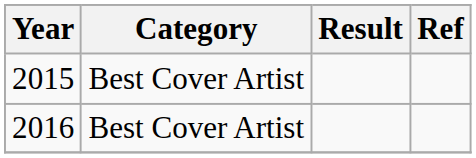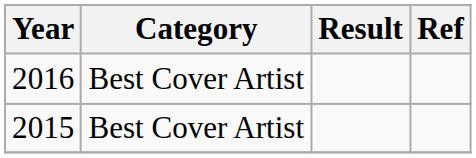rows swapped: (43, 78) <-> (43, 127)
